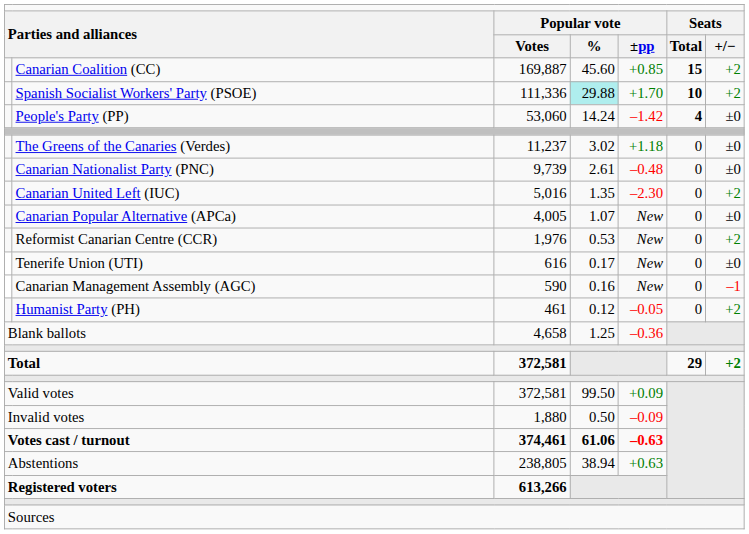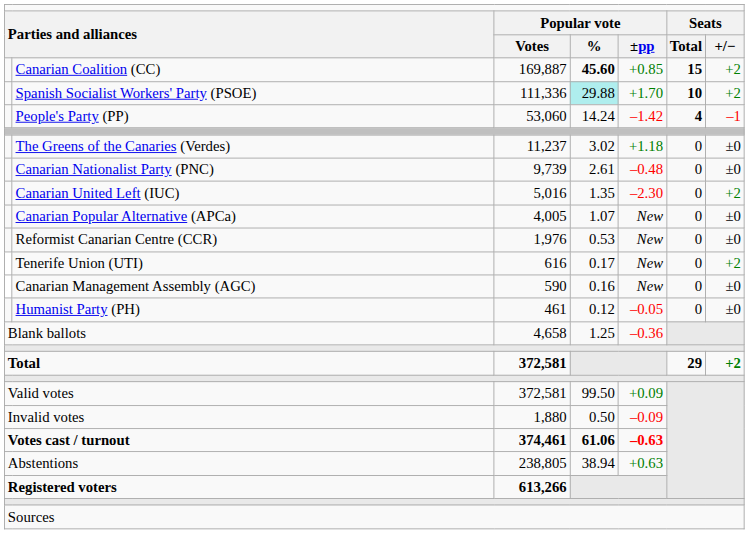(598, 69) normal -> (598, 69) bold
(733, 116) ±0 -> (734, 116) –1
(733, 239) +2 -> (733, 239) ±0
(733, 263) ±0 -> (733, 263) +2
(734, 286) –1 -> (733, 286) ±0
(733, 309) +2 -> (733, 309) ±0
